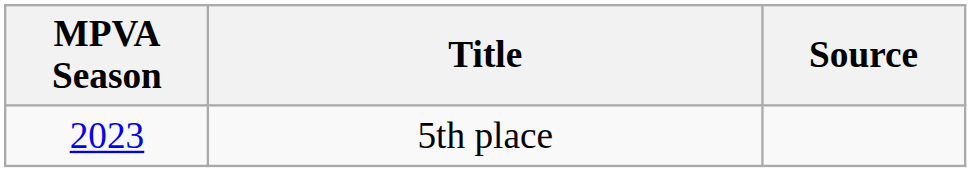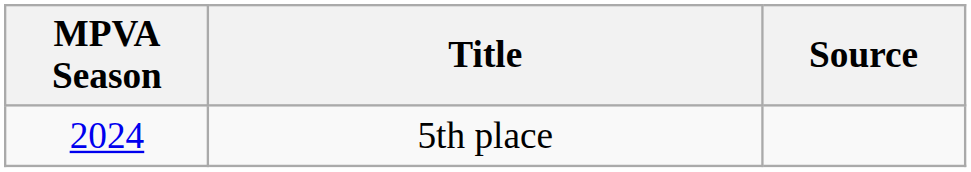(107, 135) 2023 -> (107, 135) 2024
